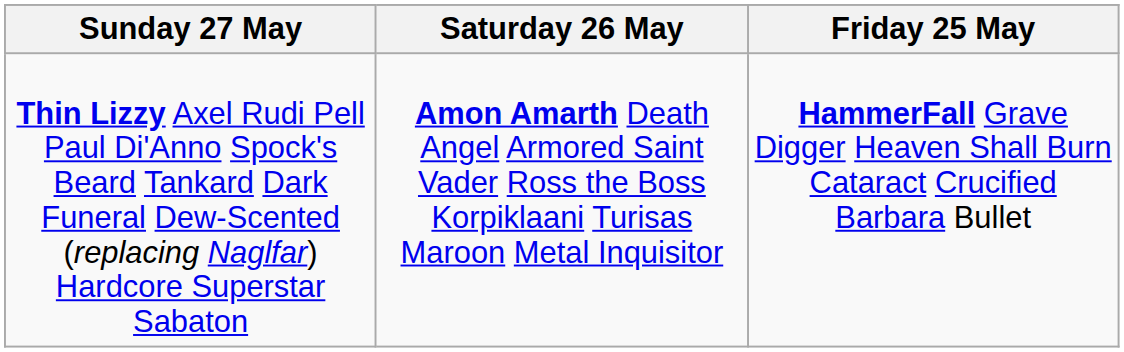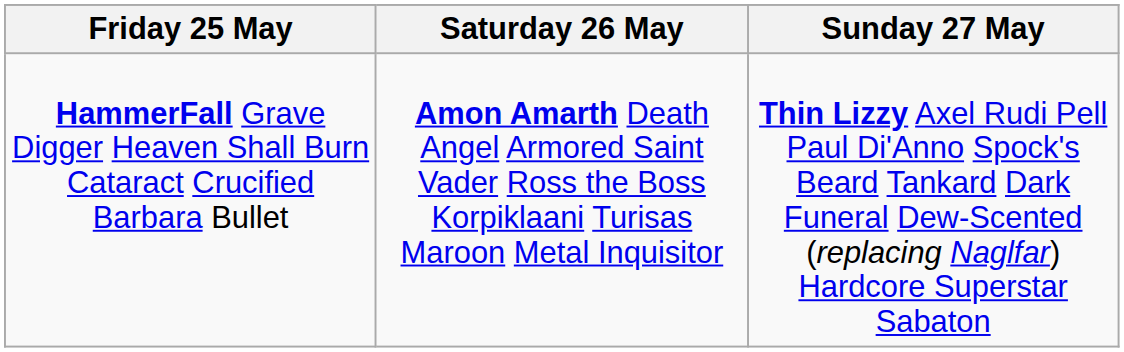columns swapped: (933, 28) <-> (191, 28)
